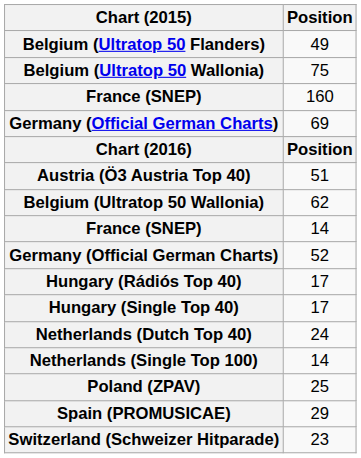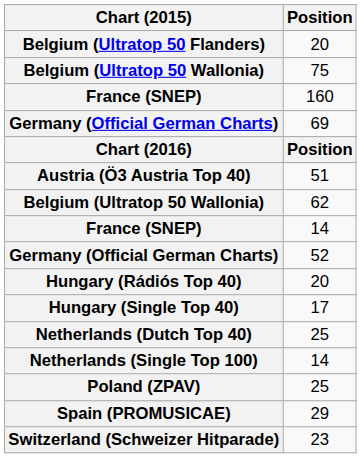(320, 44) 49 -> (320, 44) 20
(320, 281) 17 -> (320, 281) 20
(320, 334) 24 -> (320, 334) 25
